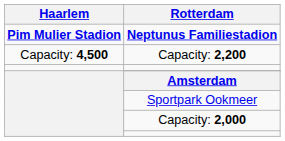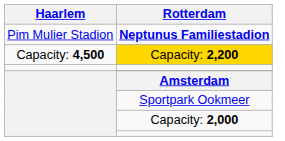(64, 34) bold -> (60, 34) normal
(202, 54) no background -> (194, 54) gold background
